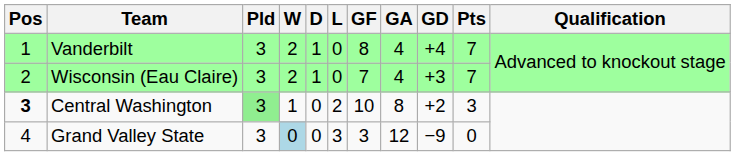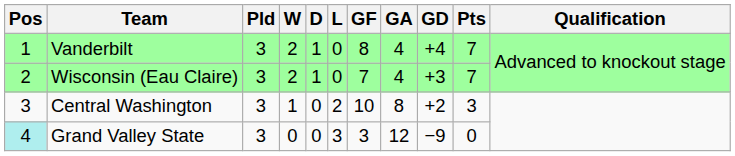(26, 106) bold -> (26, 106) normal
(261, 106) lightgreen background -> (261, 106) no background
(26, 135) no background -> (26, 135) paleturquoise background
(292, 135) lightblue background -> (292, 135) no background
